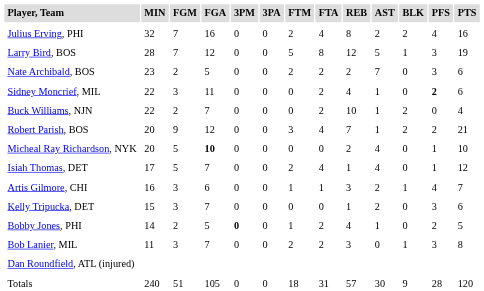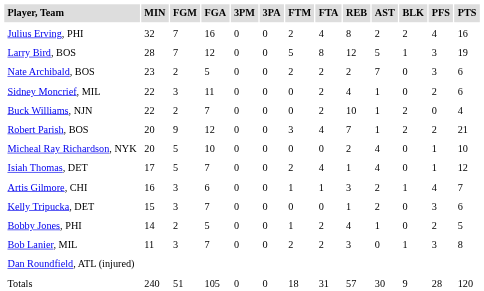(434, 91) bold -> (434, 91) normal
(210, 149) bold -> (210, 149) normal
(236, 225) bold -> (236, 225) normal
